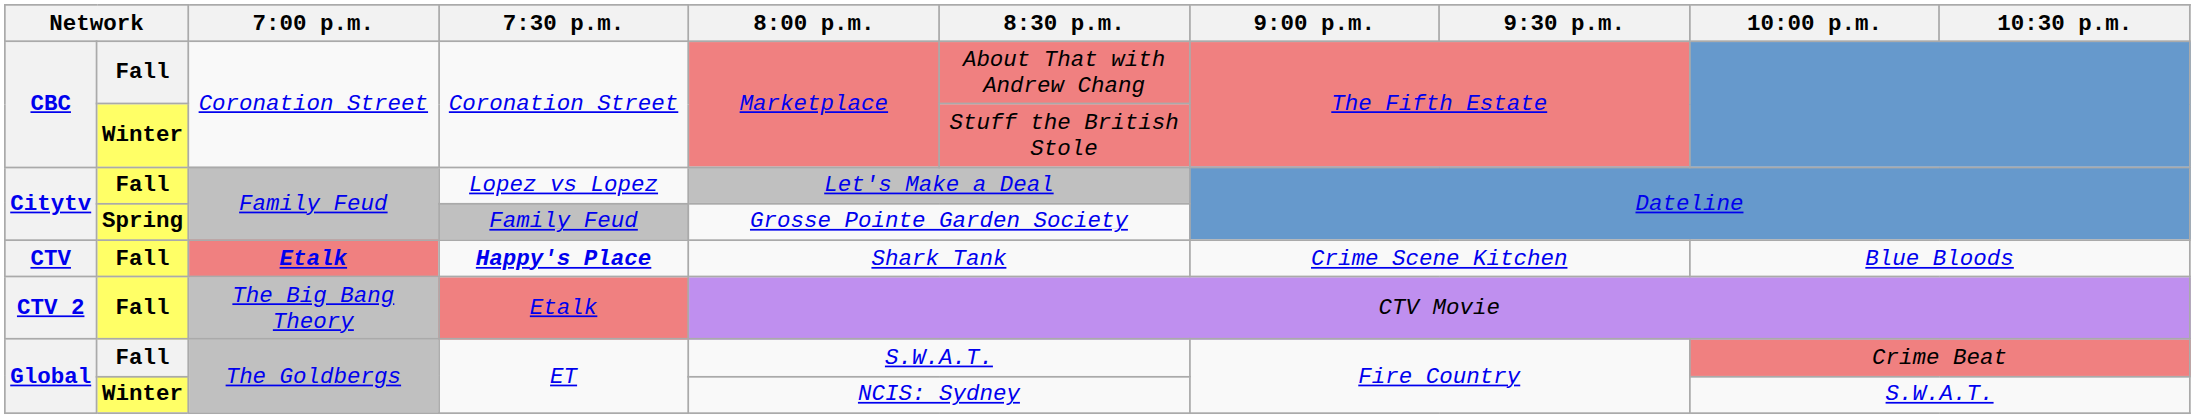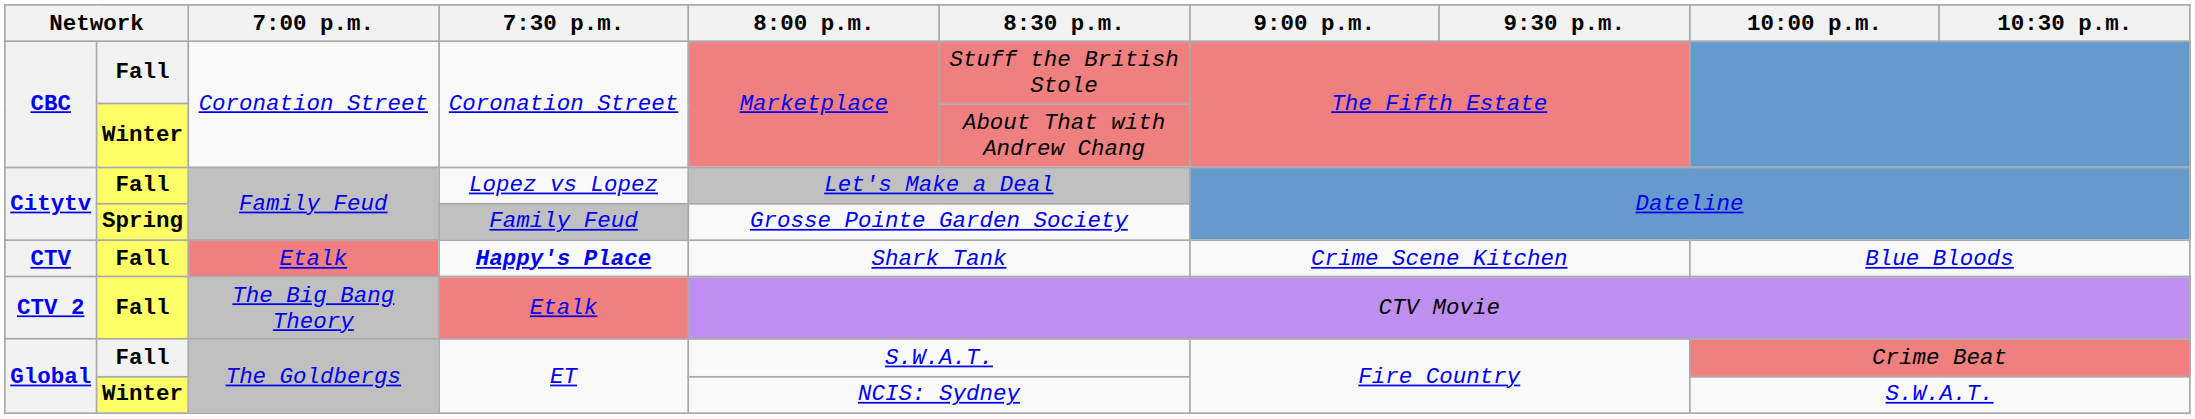(1064, 73) About That with Andrew Chang -> (1064, 73) Stuff the British Stole
(1064, 135) Stuff the British Stole -> (1064, 135) About That with Andrew Chang
(313, 258) bold -> (313, 258) normal
